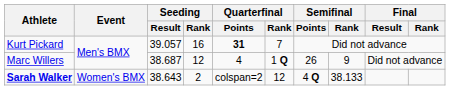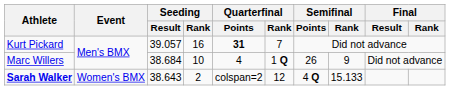(166, 61) 38.687 -> (166, 61) 38.684
(198, 61) 12 -> (198, 61) 10
(347, 78) 38.133 -> (347, 78) 15.133
